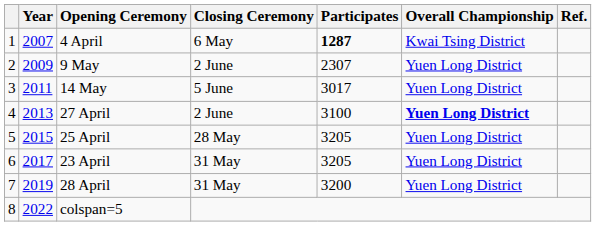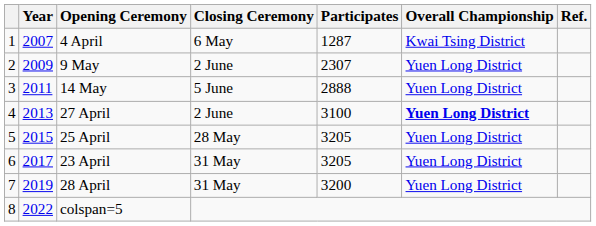(336, 40) bold -> (336, 40) normal
(336, 88) 3017 -> (336, 88) 2888
